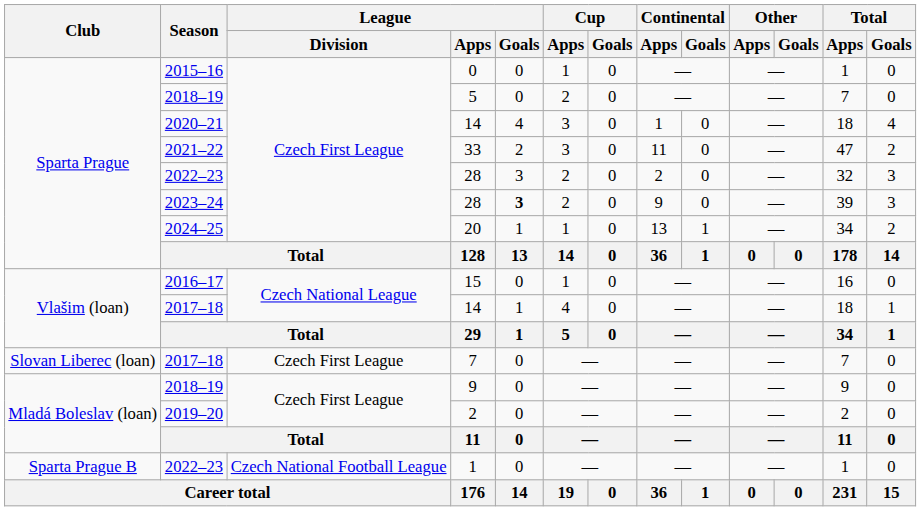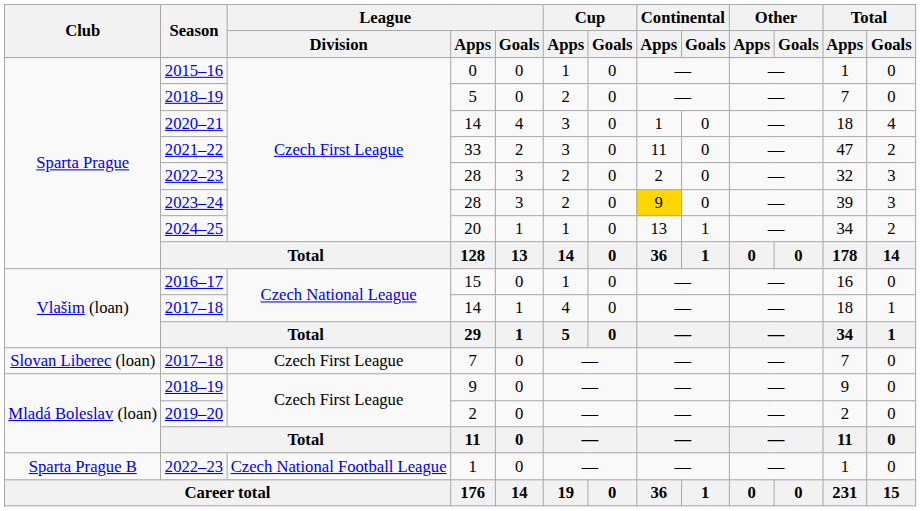(519, 202) bold -> (519, 202) normal
(659, 202) no background -> (659, 202) gold background
